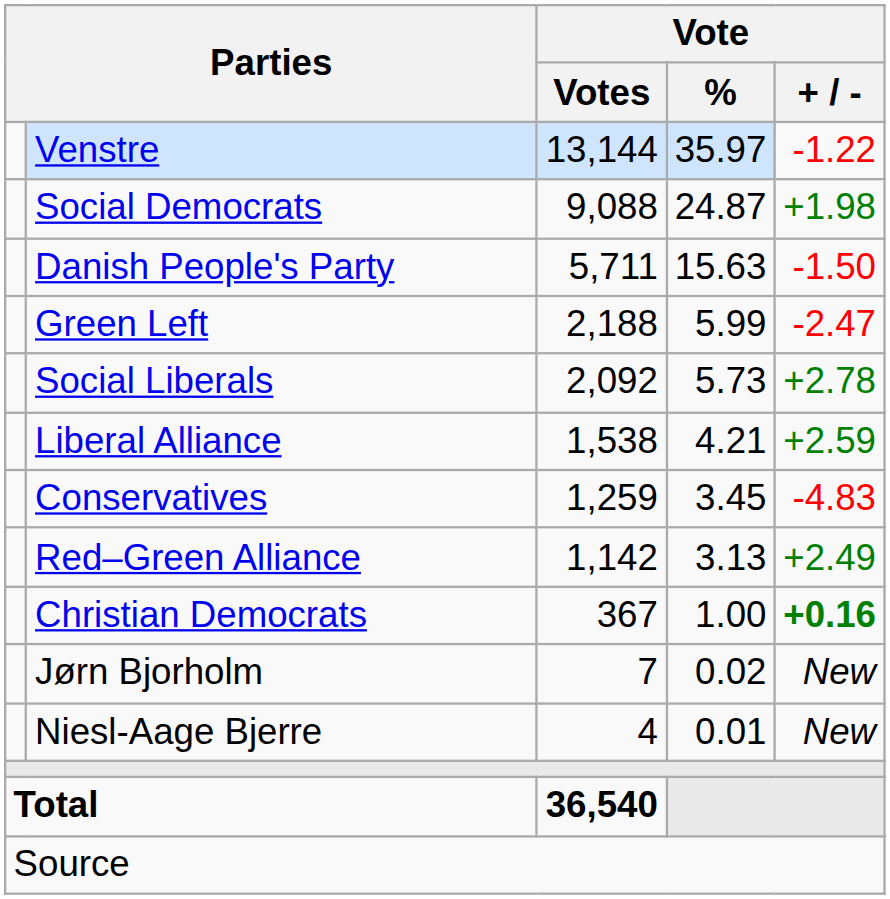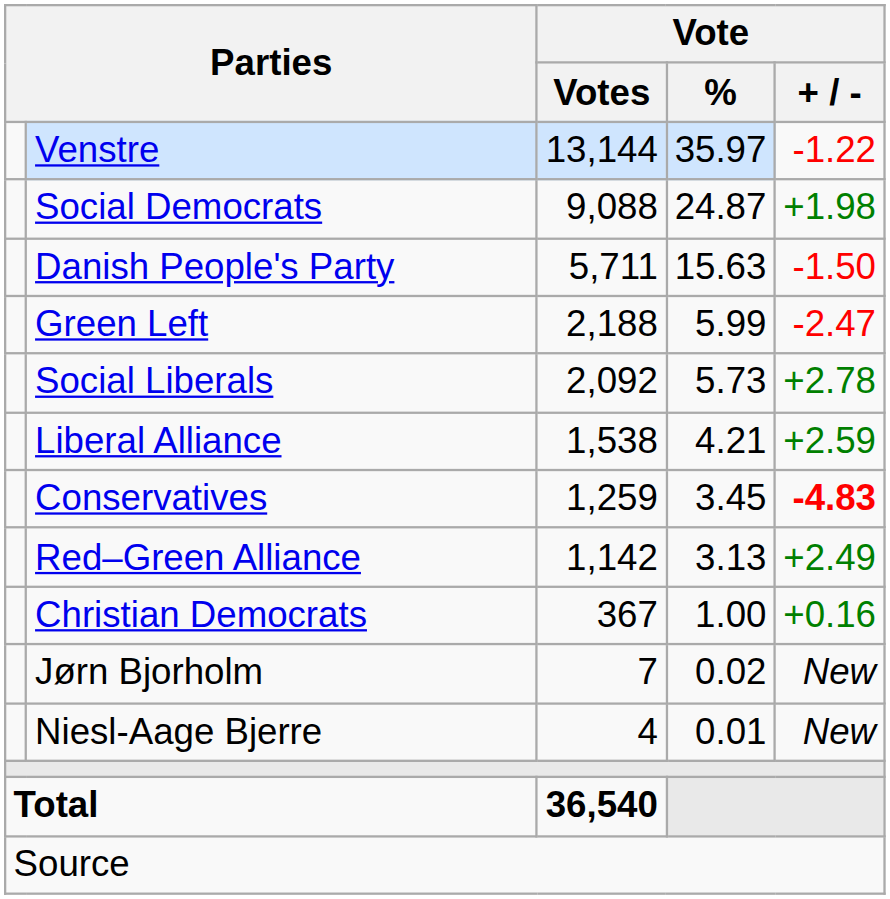(834, 498) normal -> (834, 498) bold
(830, 614) bold -> (830, 614) normal
